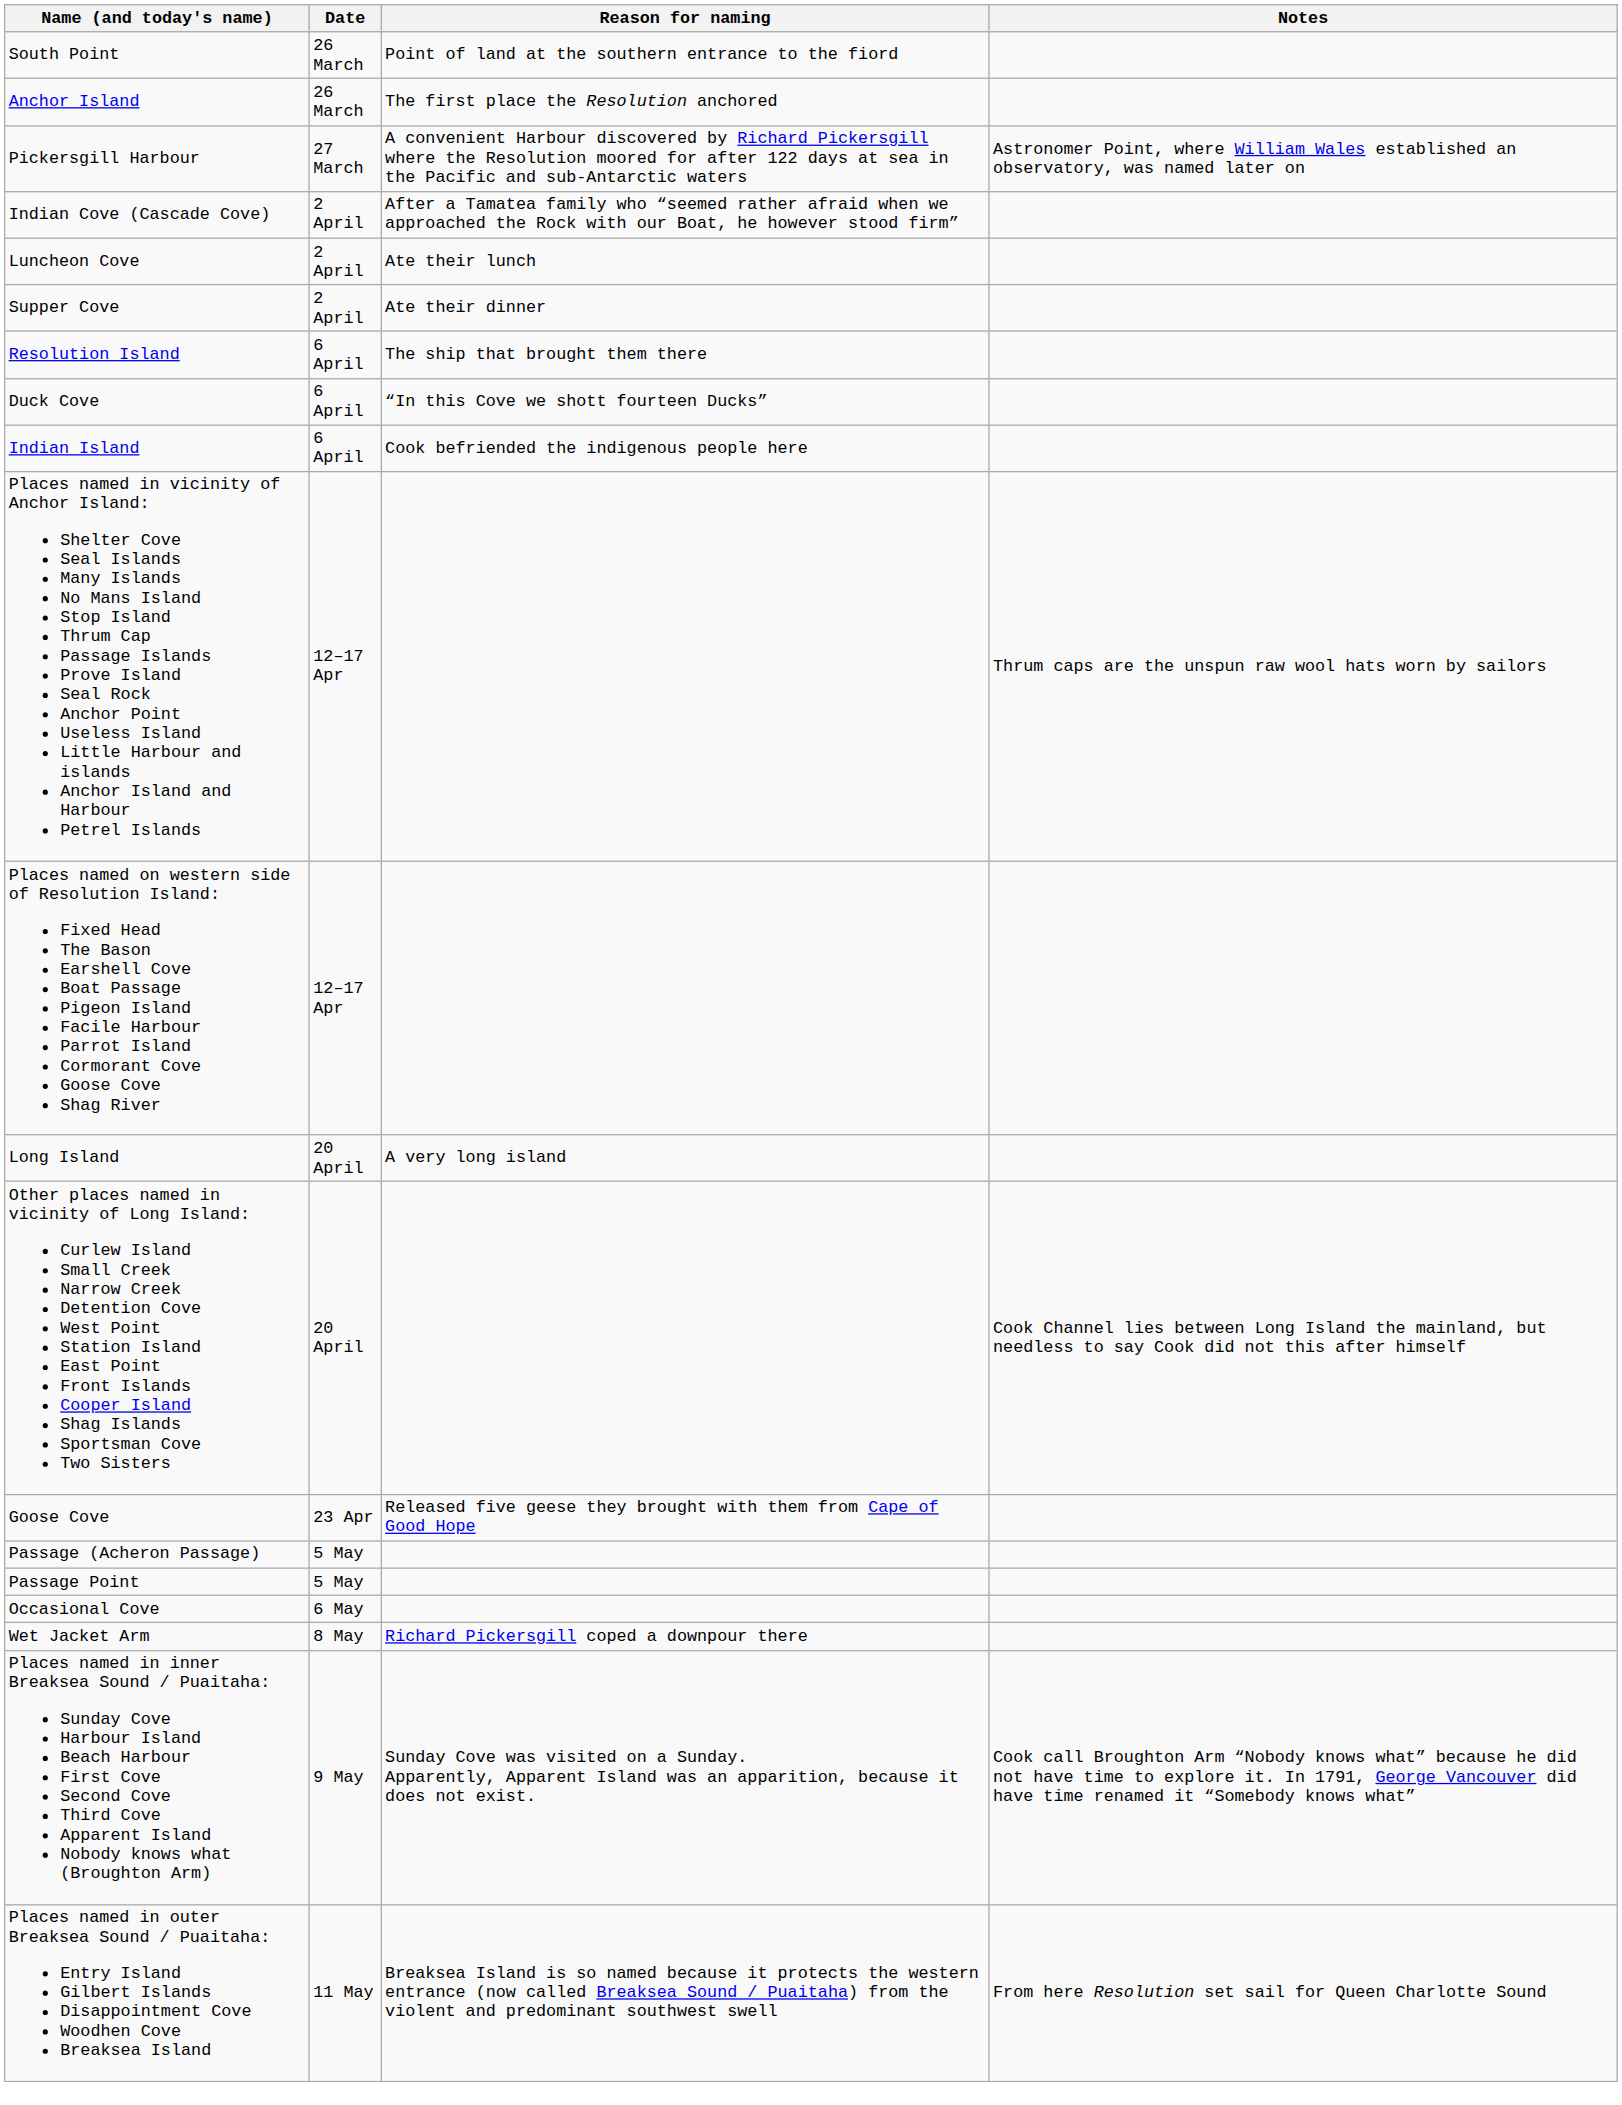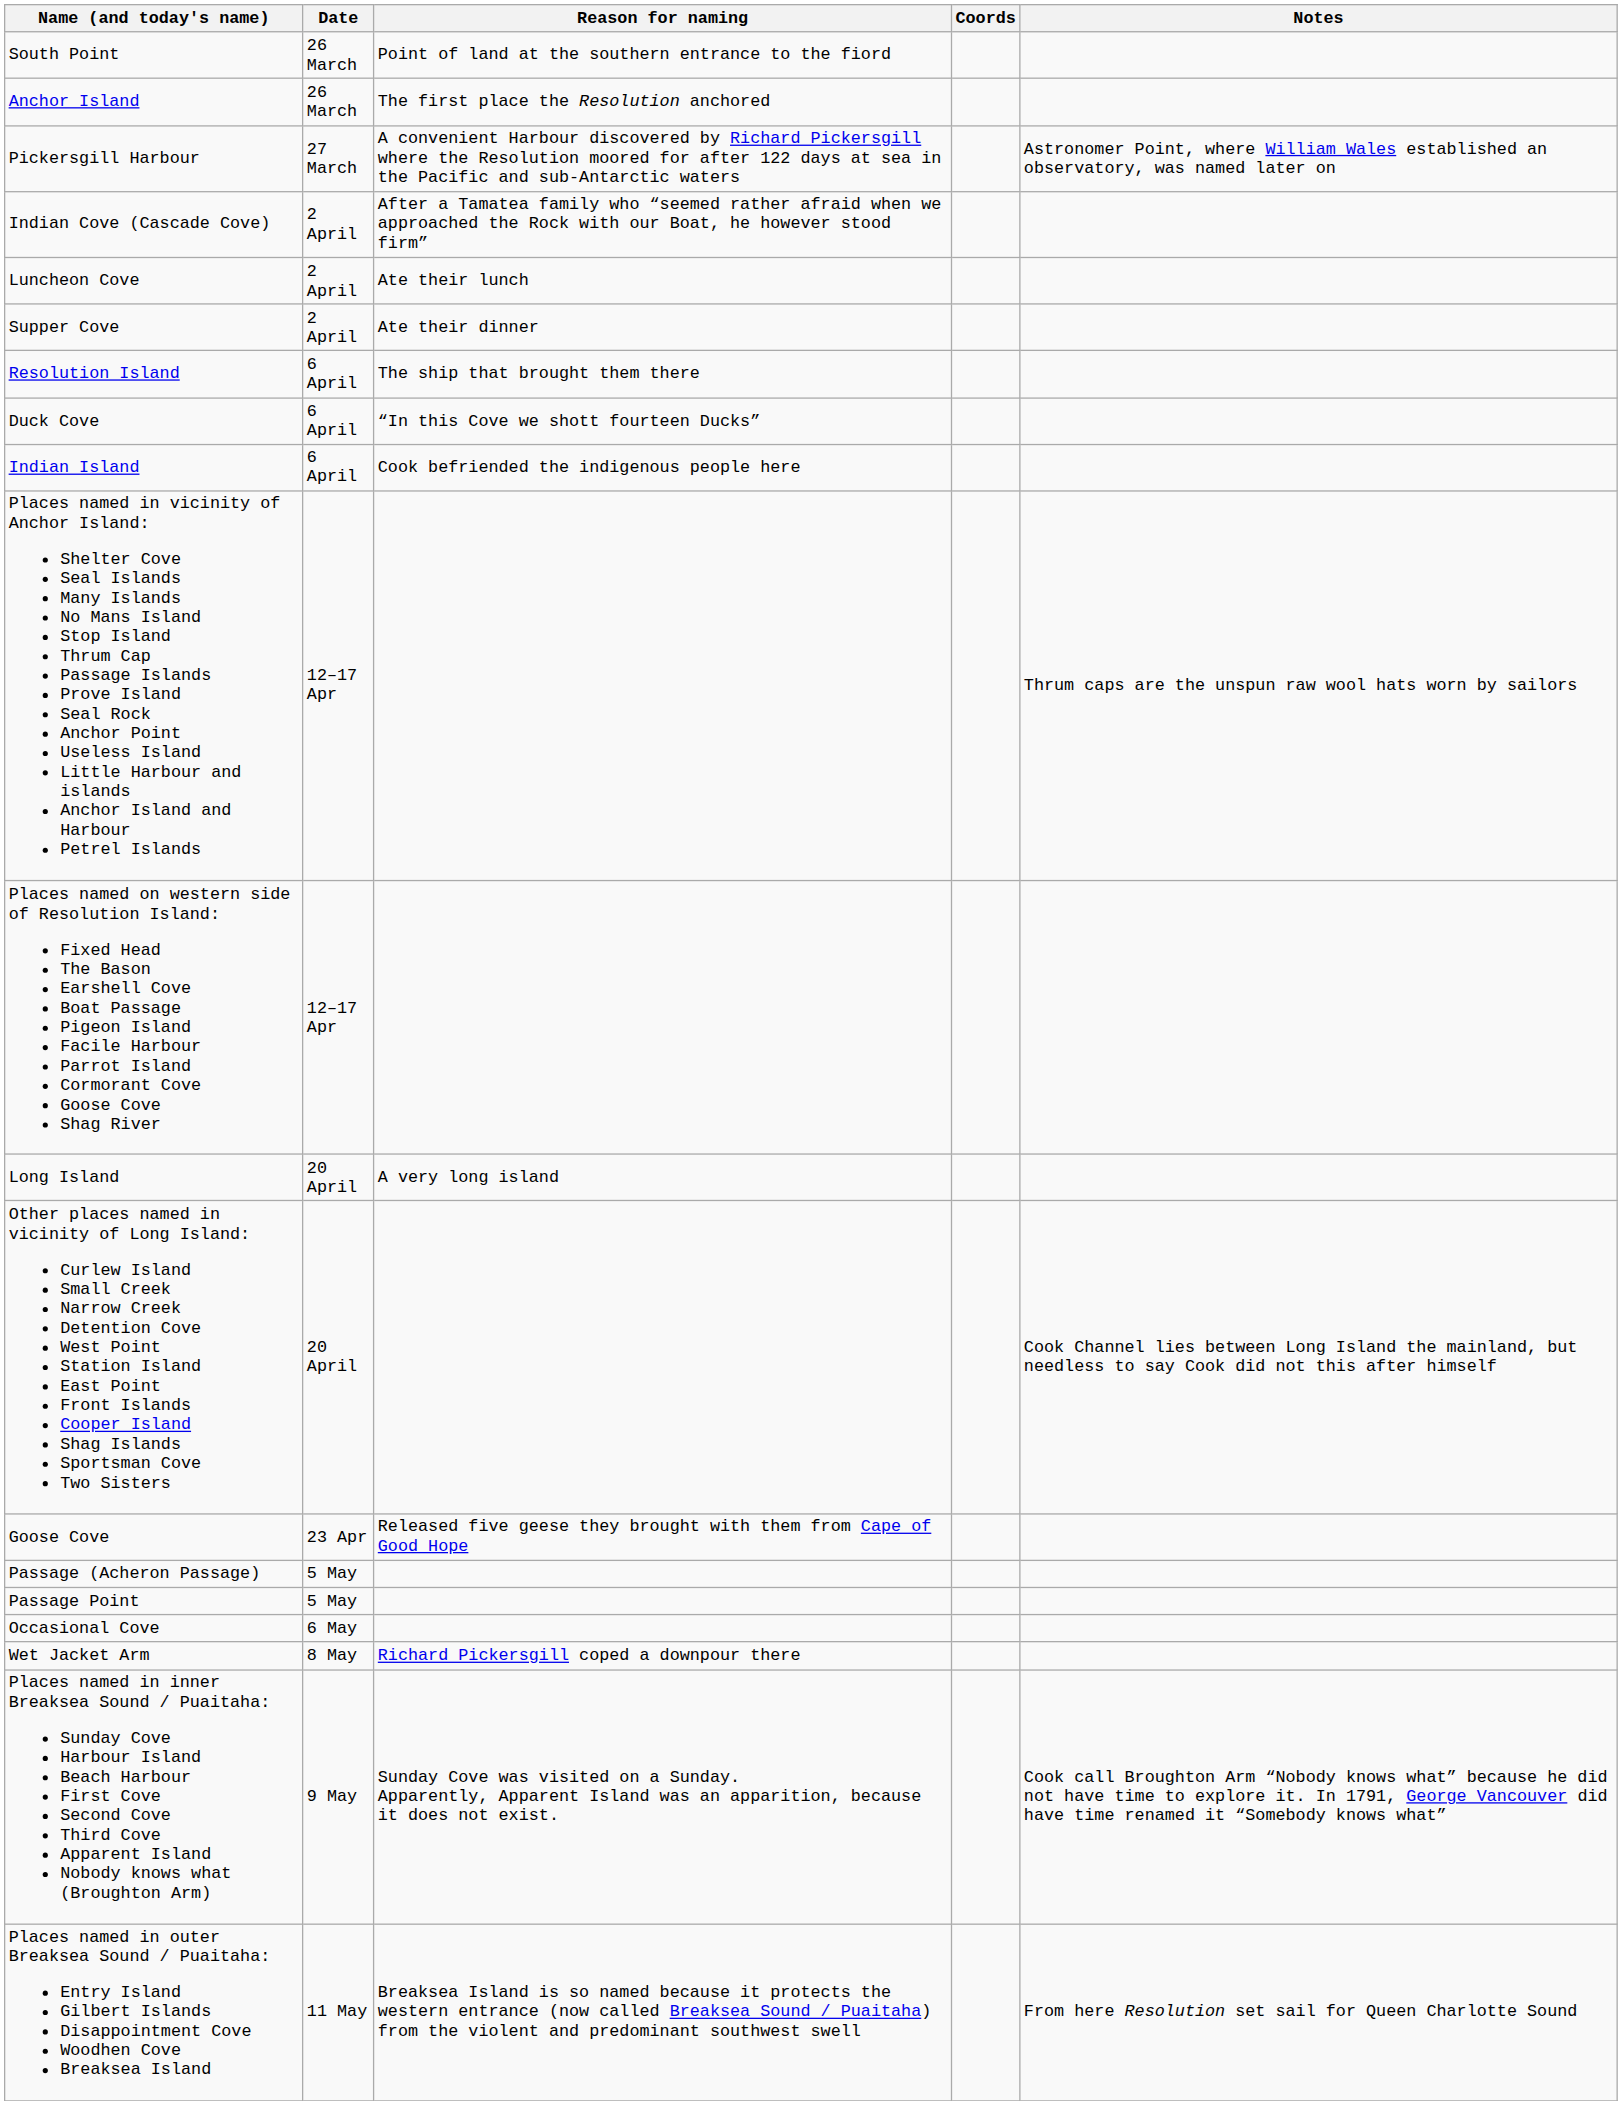+ column: (986, 18)
